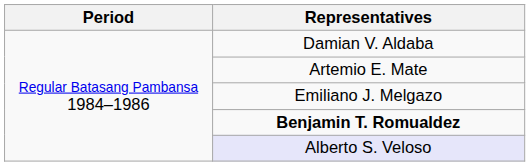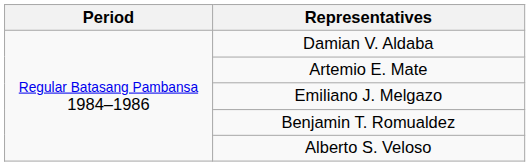(368, 122) bold -> (368, 122) normal
(368, 148) lavender background -> (368, 148) no background
